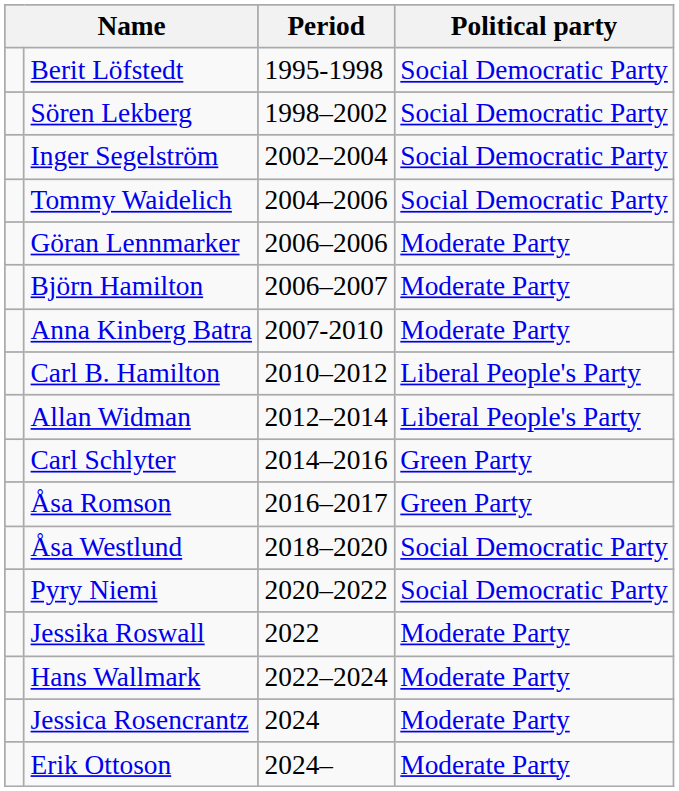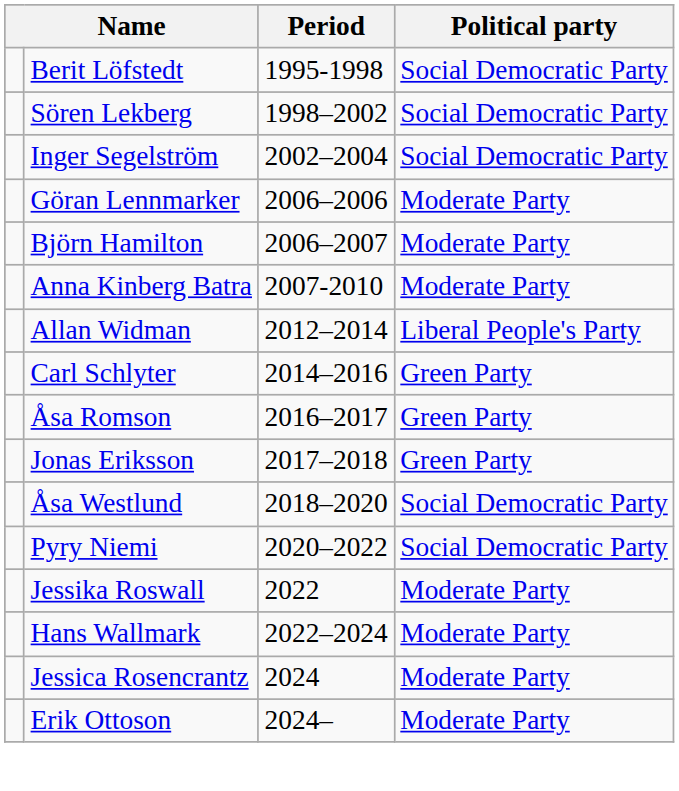- row: (131, 199)
- row: (125, 373)
+ row: (112, 460)
